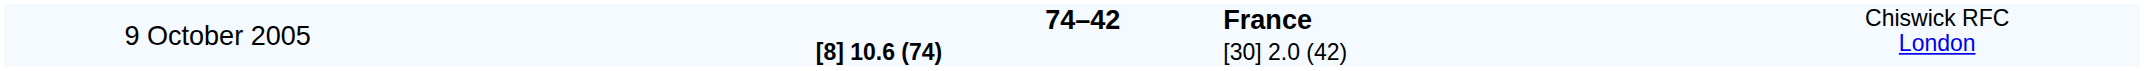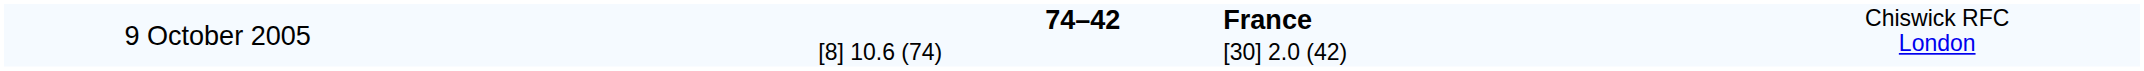(879, 52) bold -> (880, 52) normal
